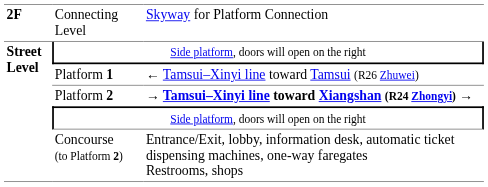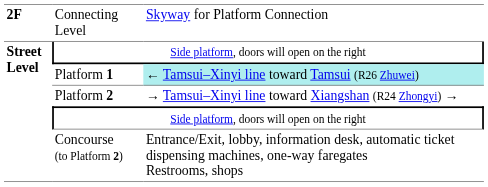(282, 74) no background -> (282, 74) paleturquoise background
(310, 96) bold -> (302, 96) normal
